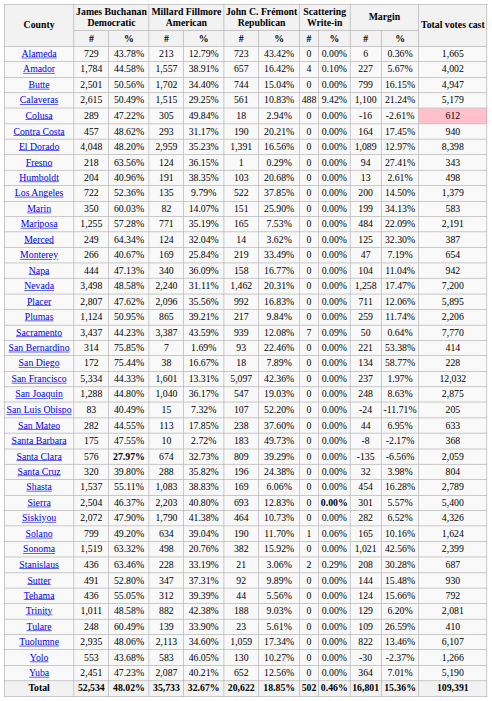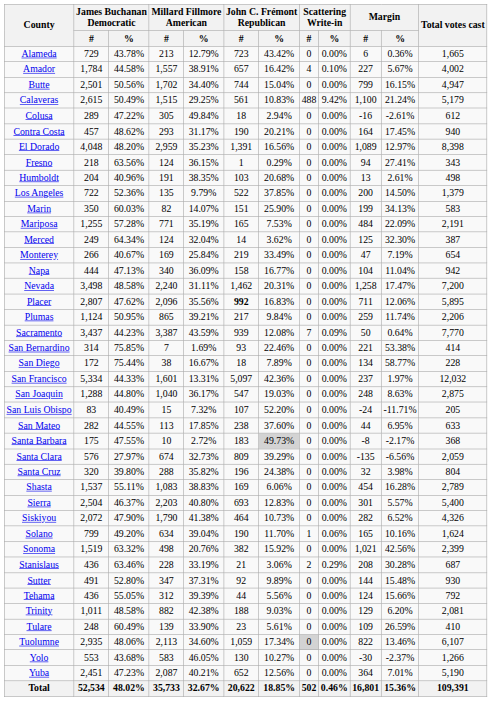(453, 116) pink background -> (453, 116) no background
(241, 301) normal -> (241, 301) bold
(279, 441) no background -> (279, 441) lightgrey background
(129, 456) bold -> (129, 456) normal
(334, 503) bold -> (334, 503) normal
(309, 642) no background -> (309, 642) lightgrey background
